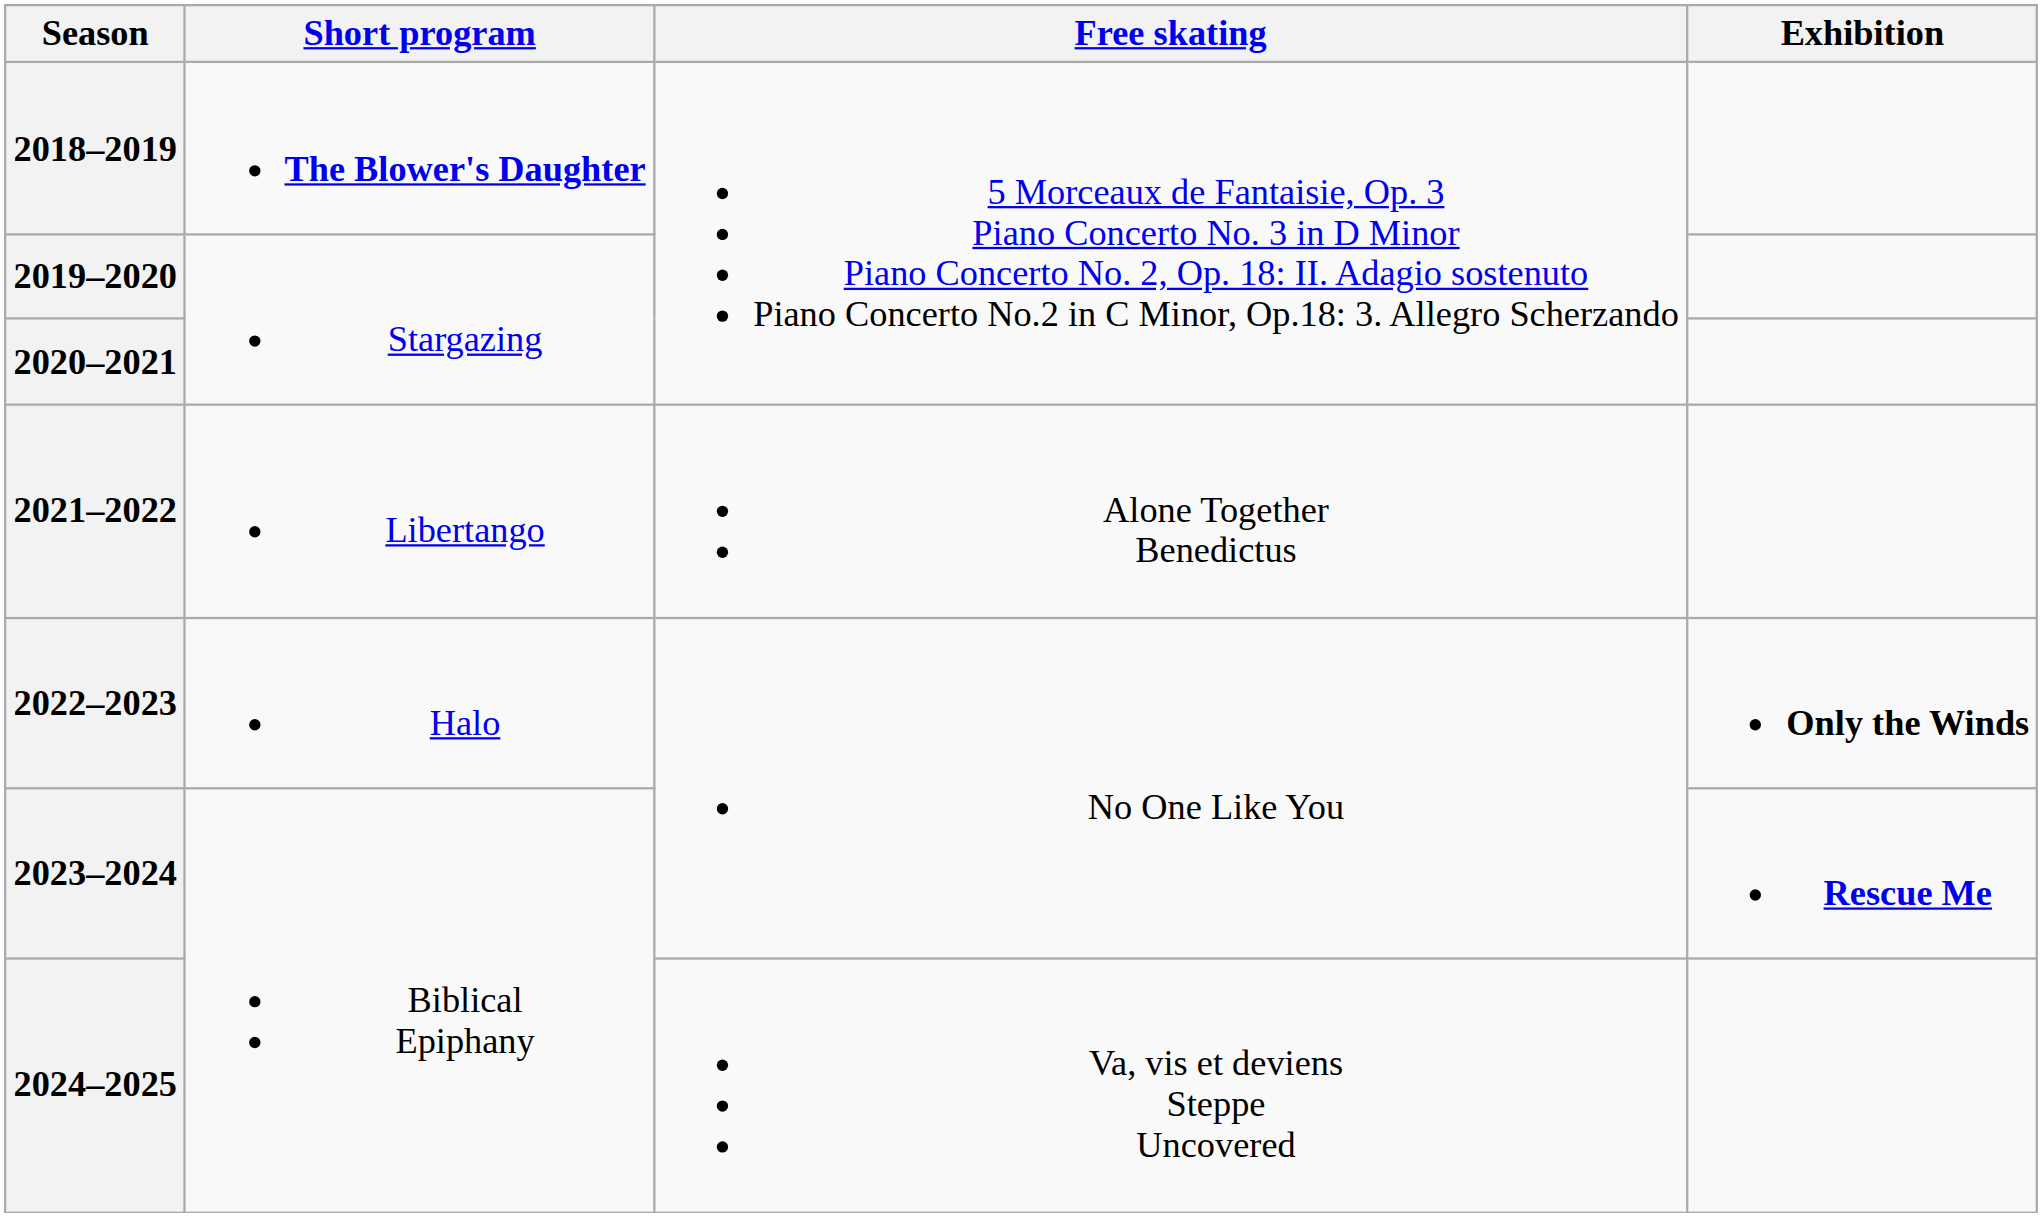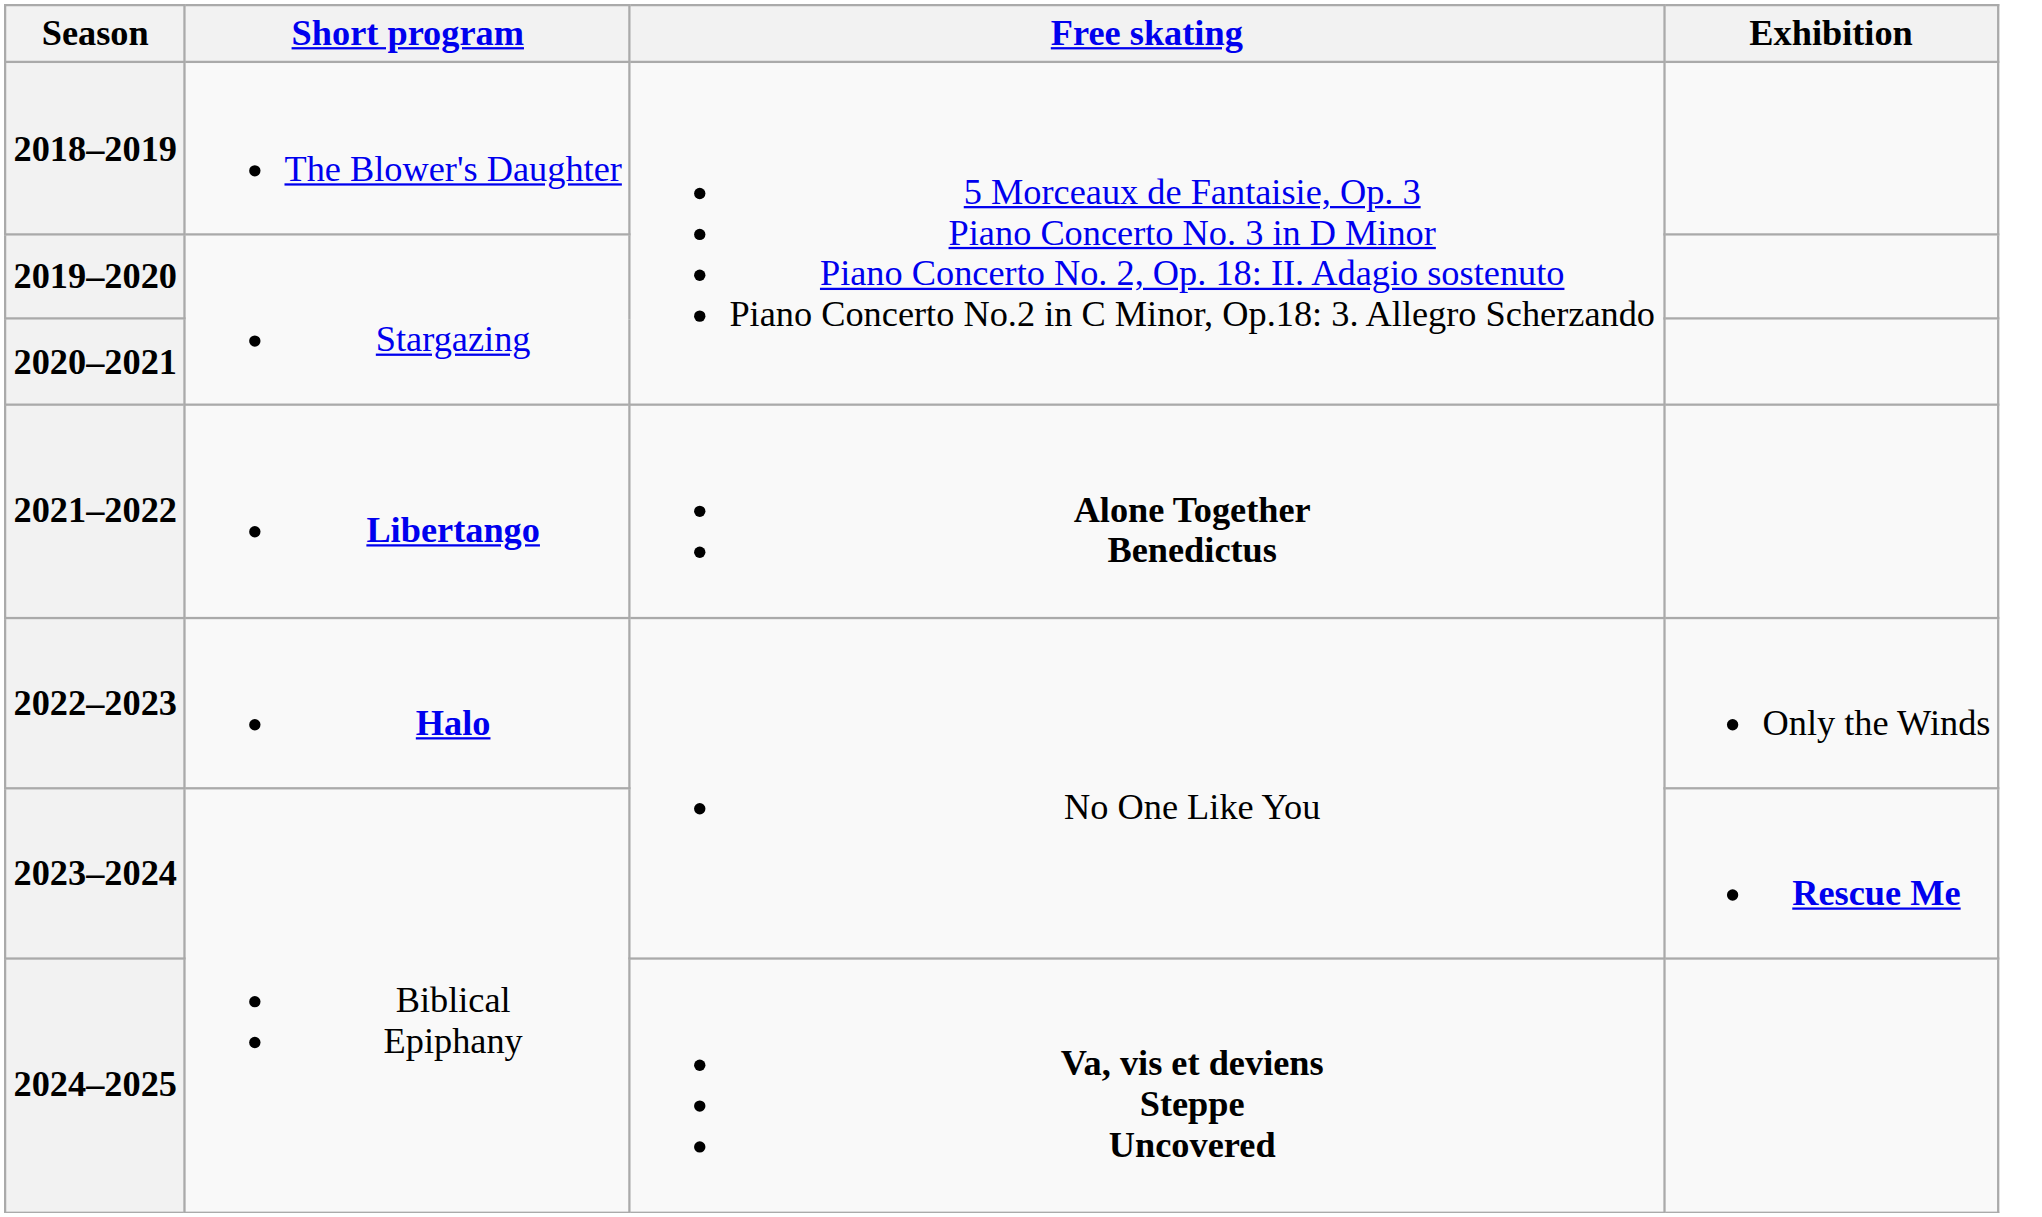(420, 169) bold -> (408, 169) normal
(420, 531) normal -> (408, 531) bold
(1171, 531) normal -> (1147, 531) bold
(420, 723) normal -> (408, 723) bold
(1862, 723) bold -> (1831, 723) normal
(1171, 1106) normal -> (1147, 1106) bold
